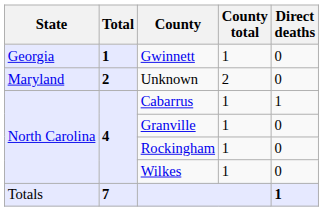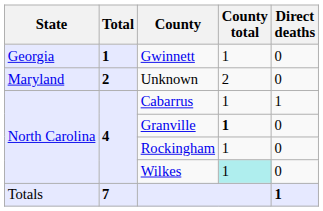(225, 125) normal -> (225, 125) bold
(225, 171) no background -> (225, 171) paleturquoise background
